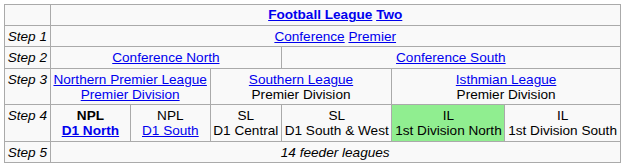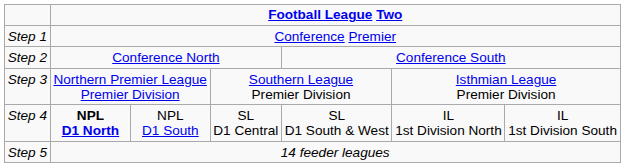(448, 123) lightgreen background -> (448, 123) no background
